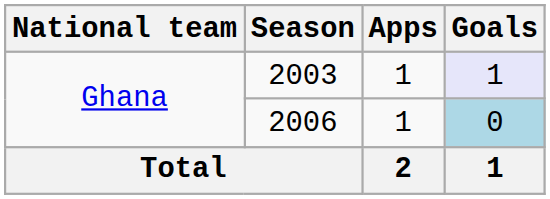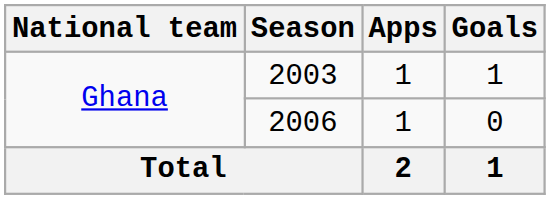(495, 76) lavender background -> (495, 76) no background
(495, 123) lightblue background -> (495, 123) no background
